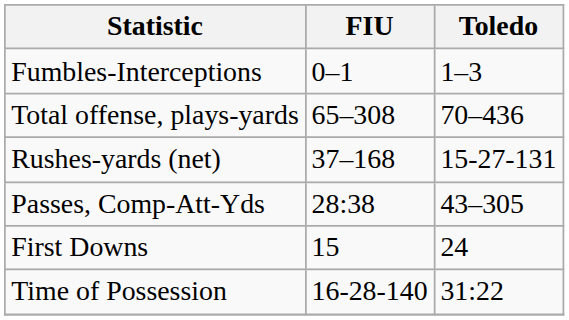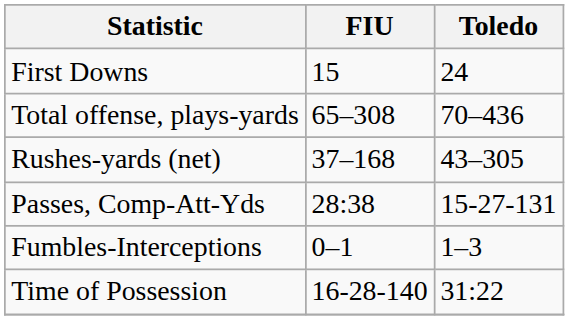rows swapped: (80, 247) <-> (137, 70)
(498, 159) 15-27-131 -> (482, 159) 43–305
(482, 203) 43–305 -> (498, 203) 15-27-131
